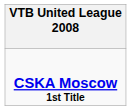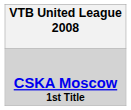(65, 88) no background -> (65, 88) lightgrey background
